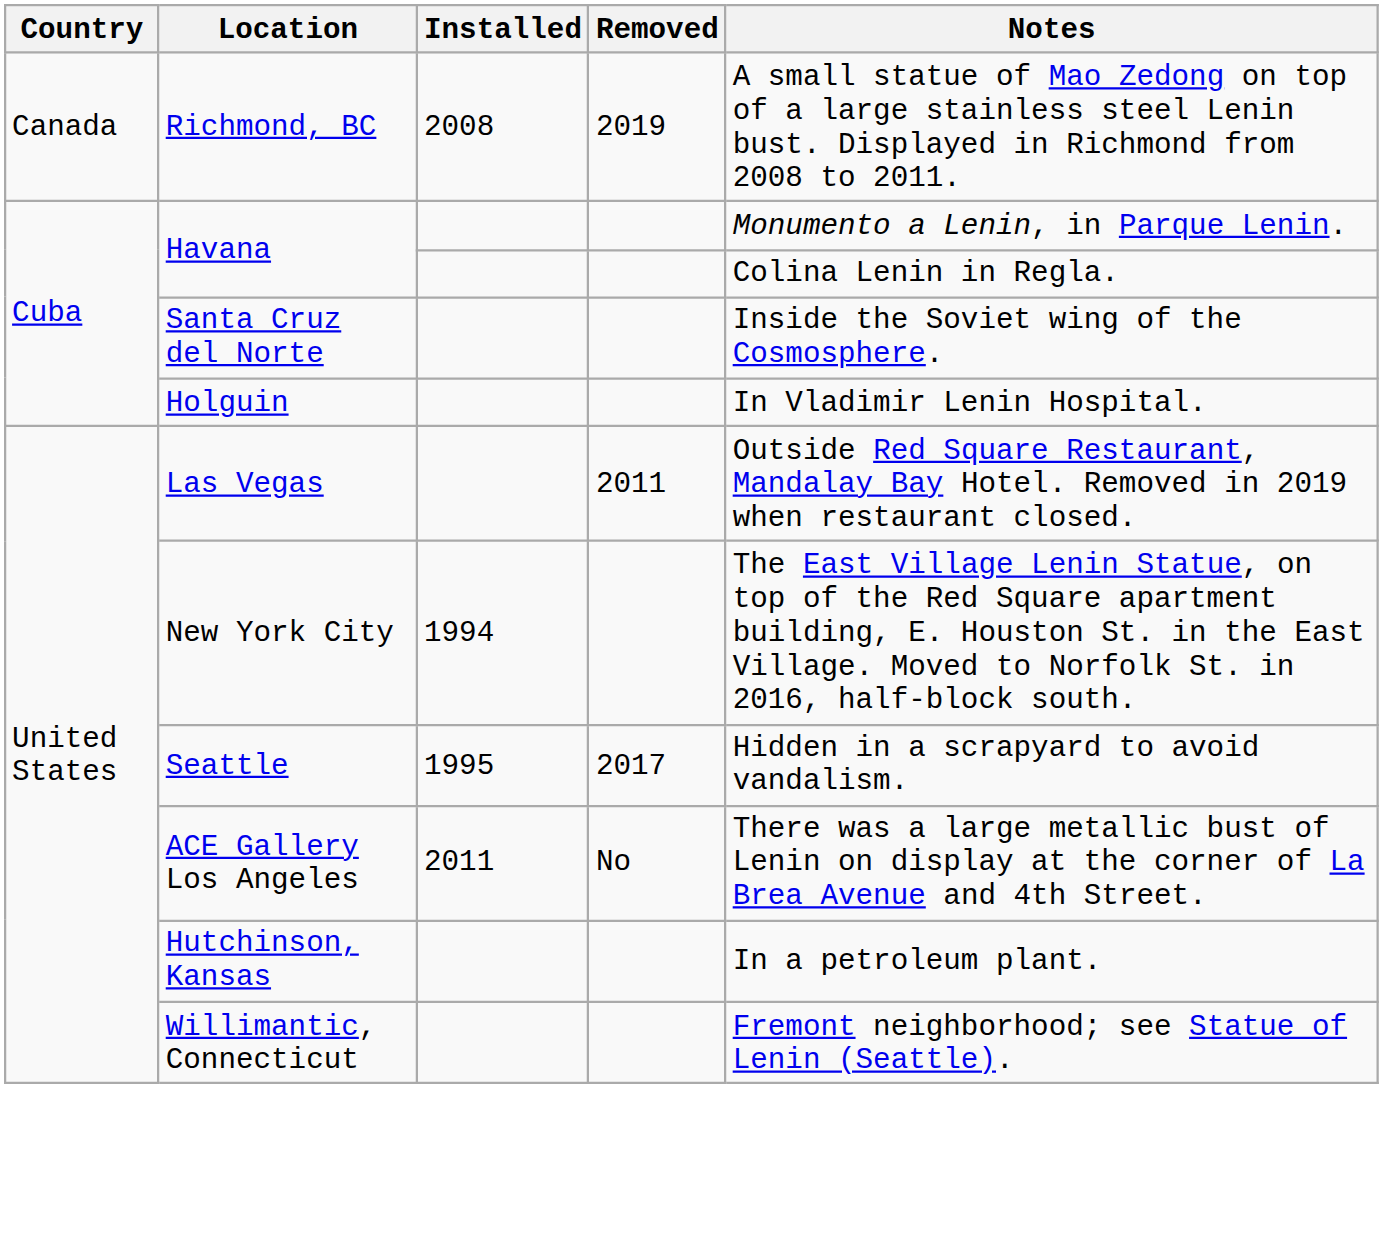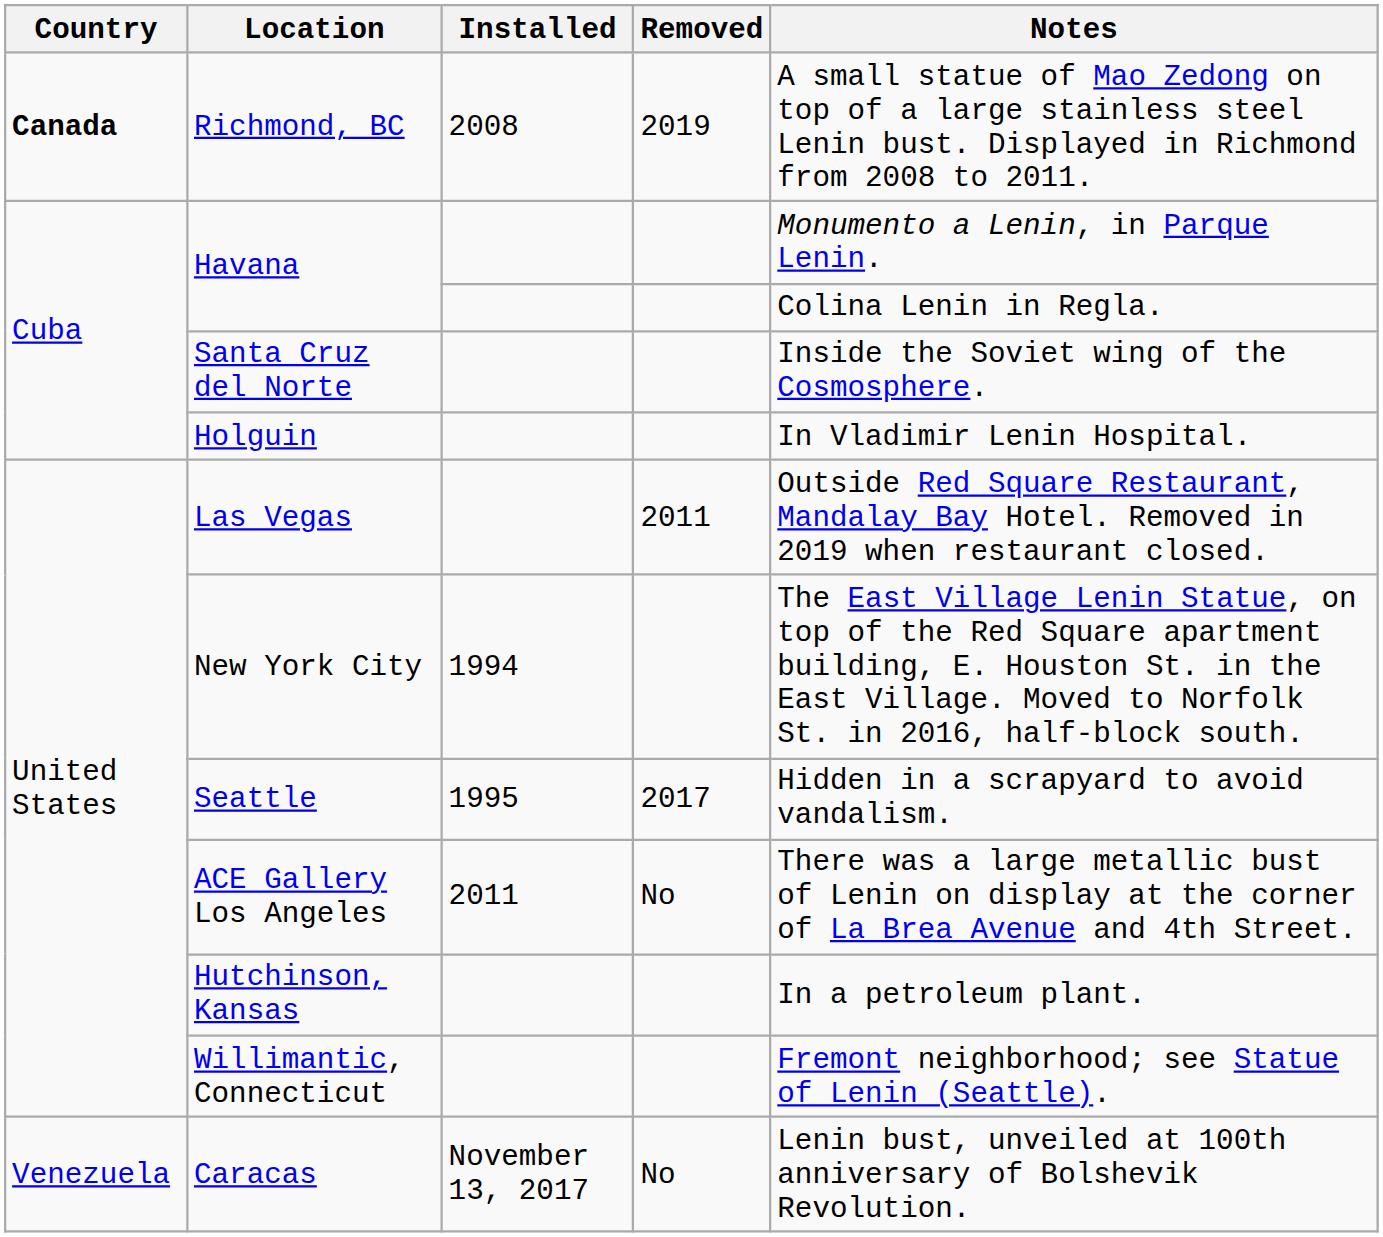(65, 127) normal -> (65, 127) bold
+ row: (255, 1175)
